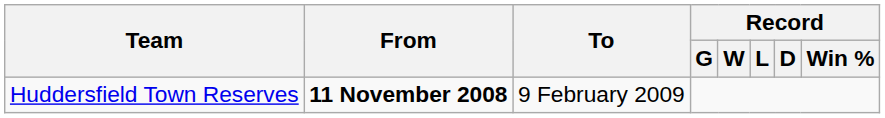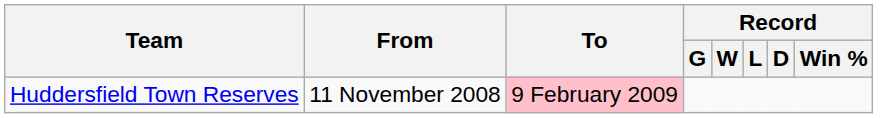(408, 94) bold -> (405, 94) normal
(601, 94) no background -> (595, 94) pink background
